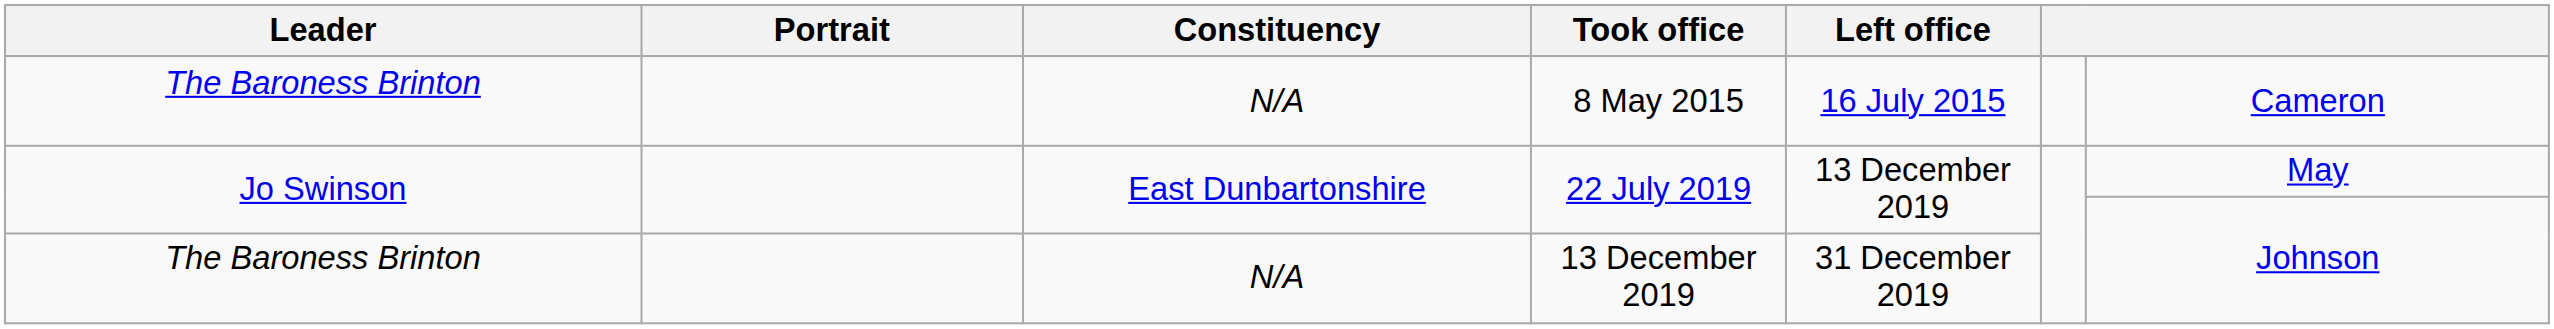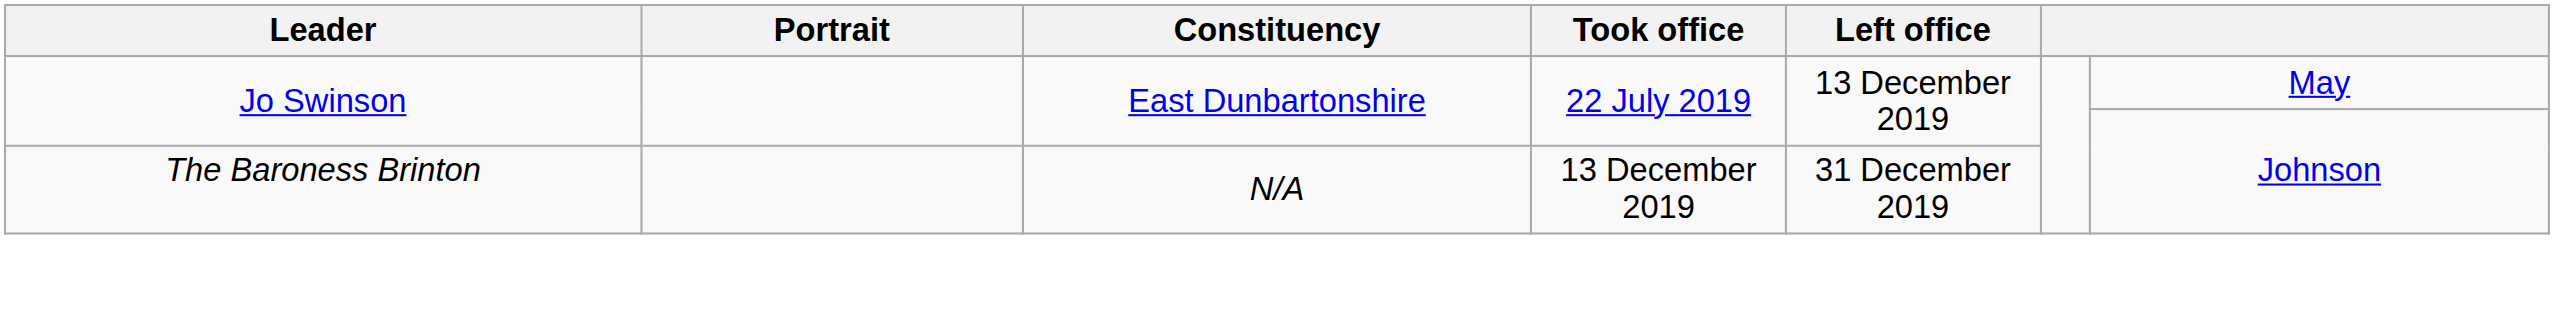- row: (323, 82)
